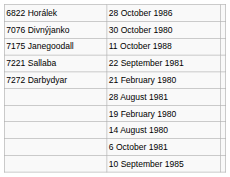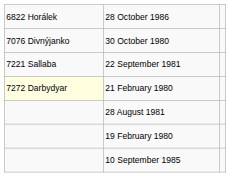- row: (140, 47)
(37, 80) no background -> (37, 89) lightyellow background
- row: (138, 130)
- row: (138, 147)
